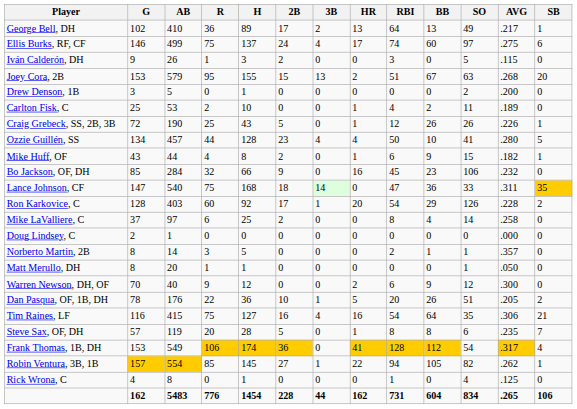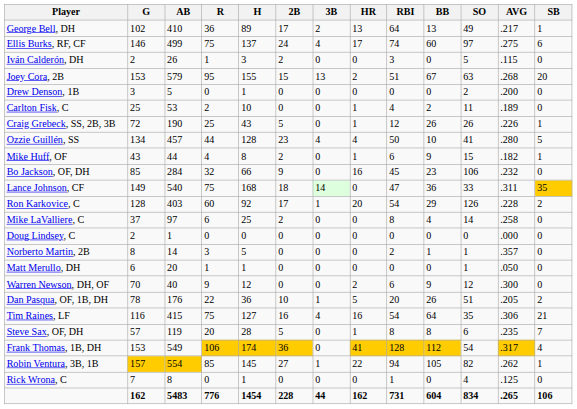(133, 60) 9 -> (133, 60) 2
(138, 188) 147 -> (138, 188) 149
(133, 268) 8 -> (133, 268) 6
(133, 380) 4 -> (133, 380) 7
